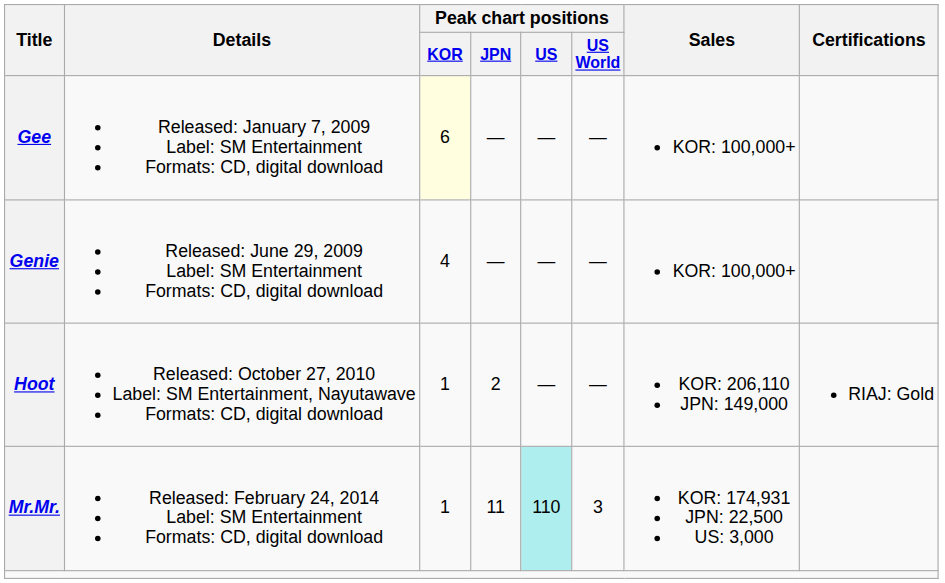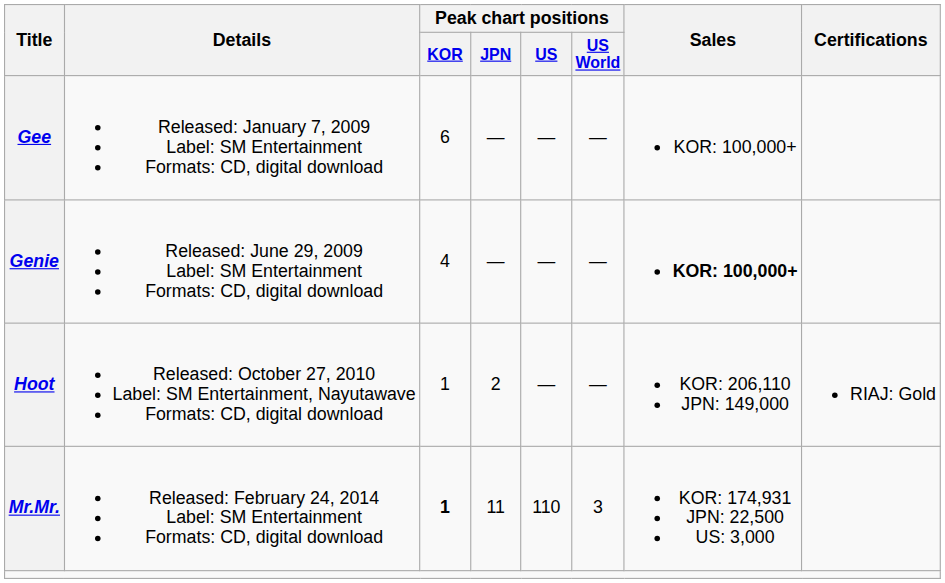(445, 137) lightyellow background -> (445, 137) no background
(712, 271) normal -> (713, 271) bold
(445, 508) normal -> (445, 508) bold
(546, 508) paleturquoise background -> (546, 508) no background
